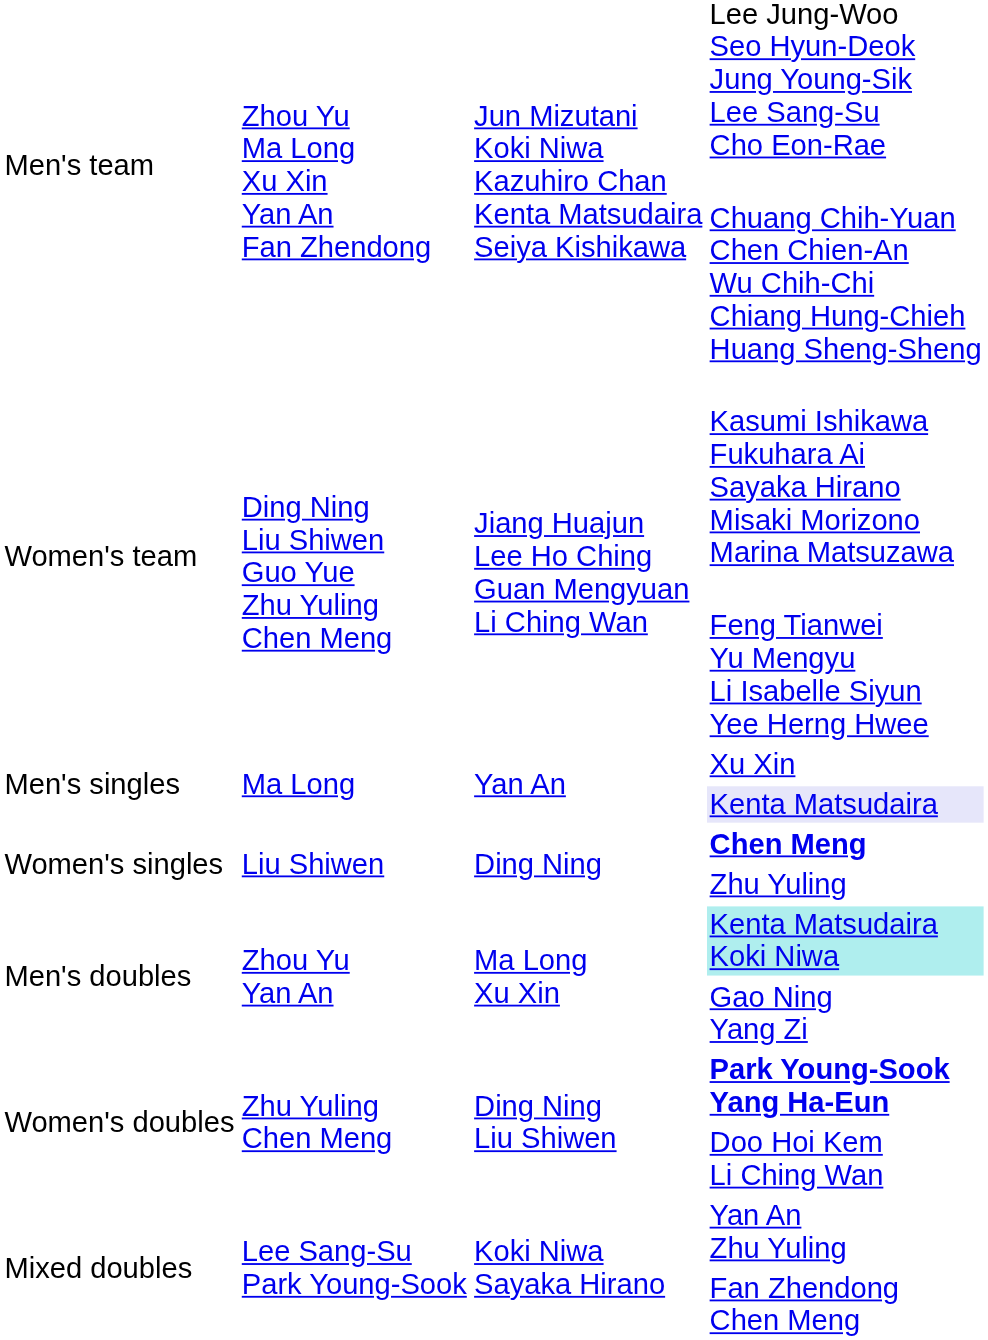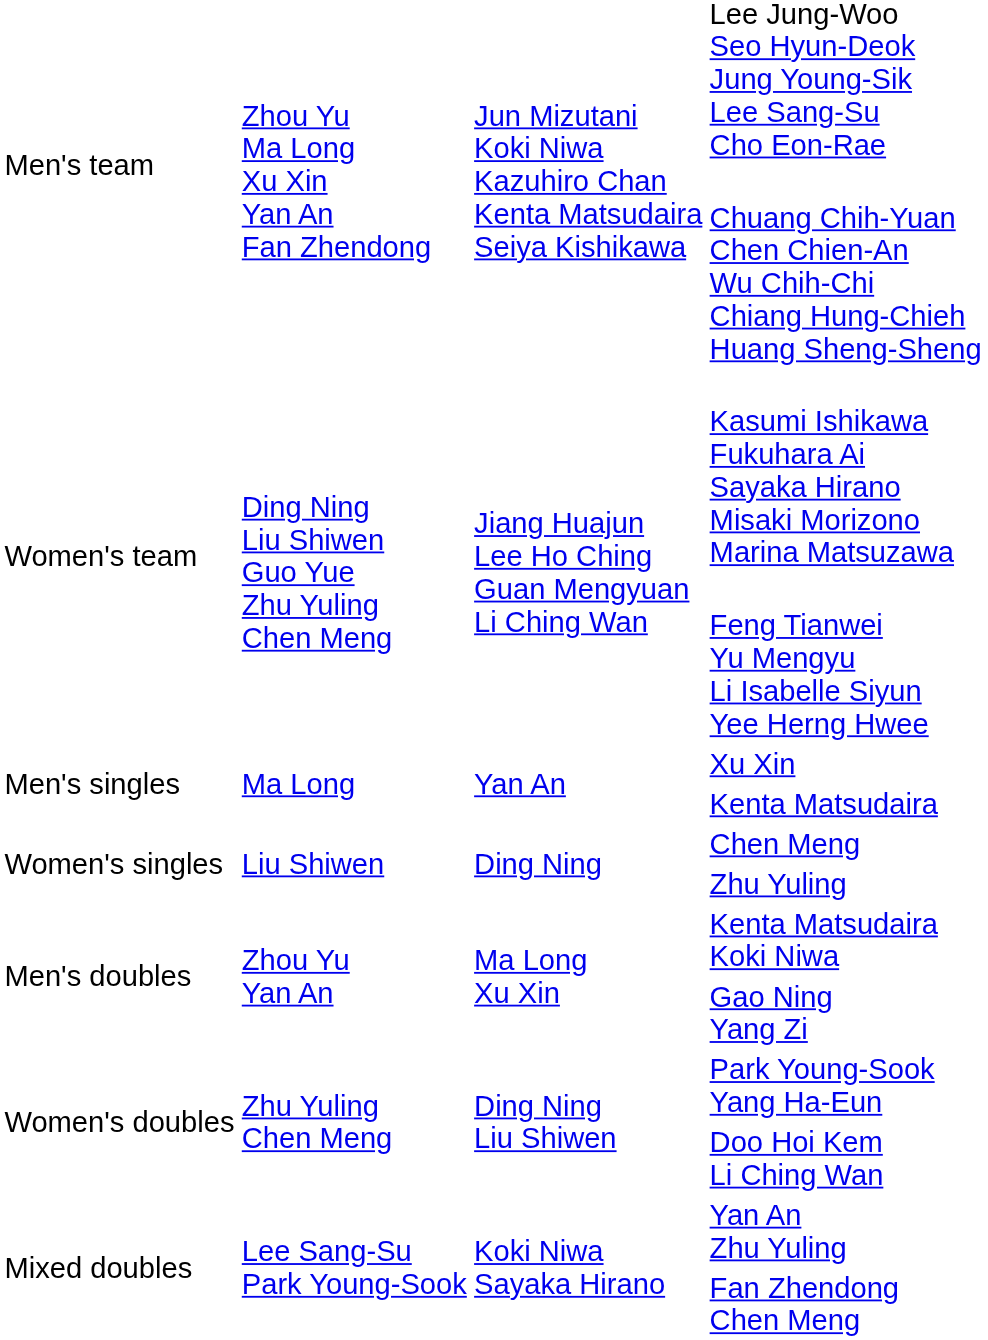(824, 804) lavender background -> (824, 804) no background
(788, 844) bold -> (785, 844) normal
(824, 940) paleturquoise background -> (824, 940) no background
(830, 1086) bold -> (822, 1086) normal
